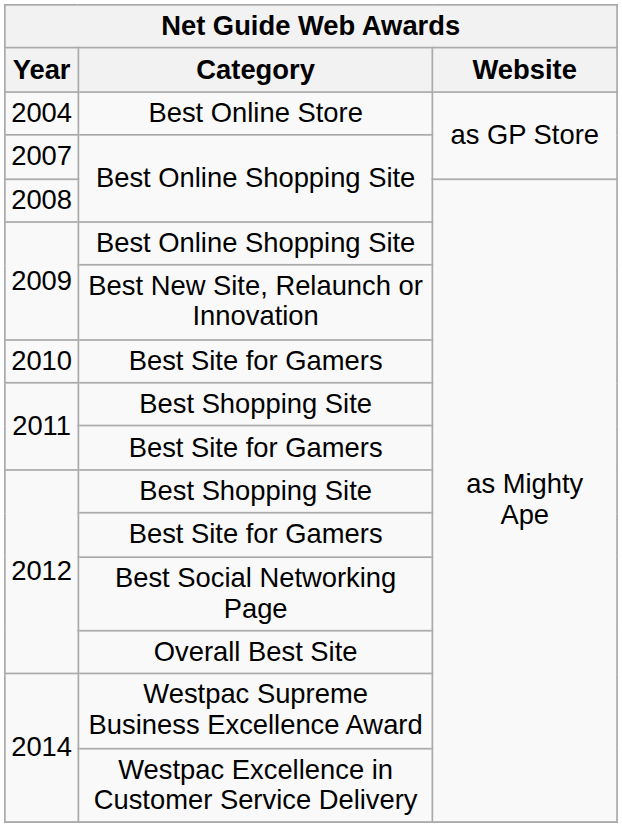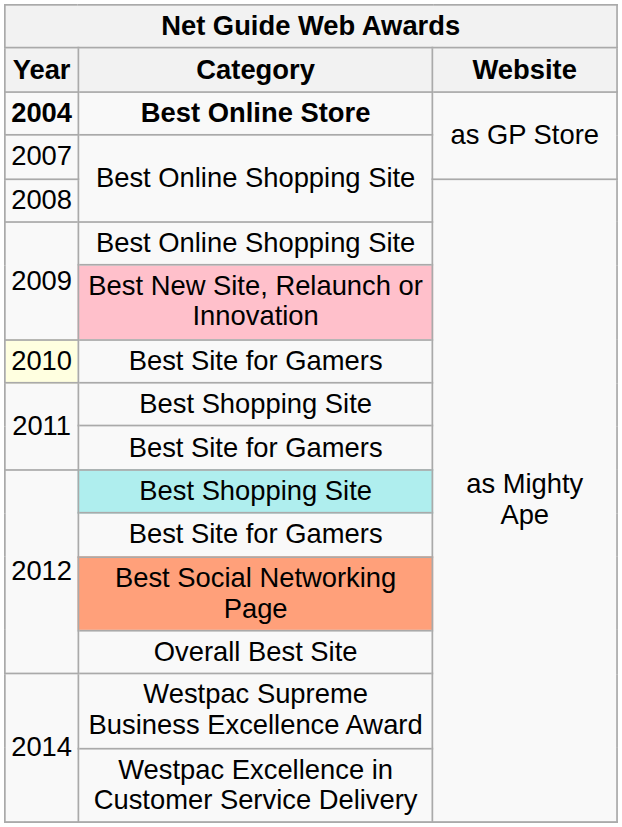(42, 112) normal -> (42, 112) bold
(256, 112) normal -> (256, 112) bold
(256, 301) no background -> (256, 301) pink background
(42, 360) no background -> (42, 360) lightyellow background
(256, 490) no background -> (256, 490) paleturquoise background
(256, 593) no background -> (256, 593) lightsalmon background
